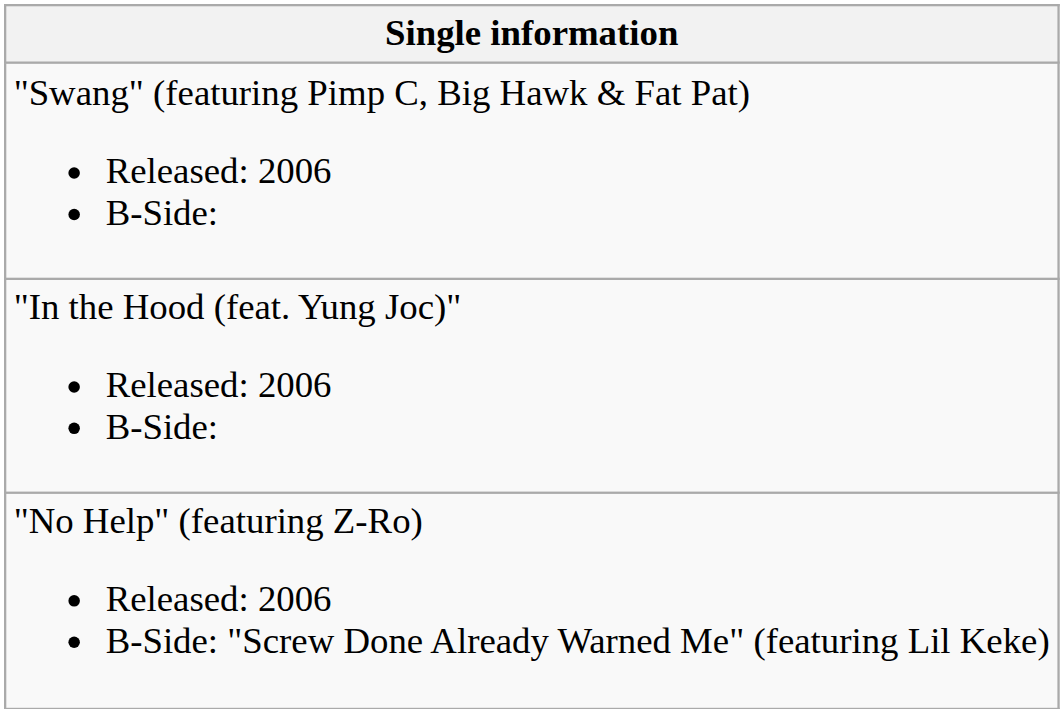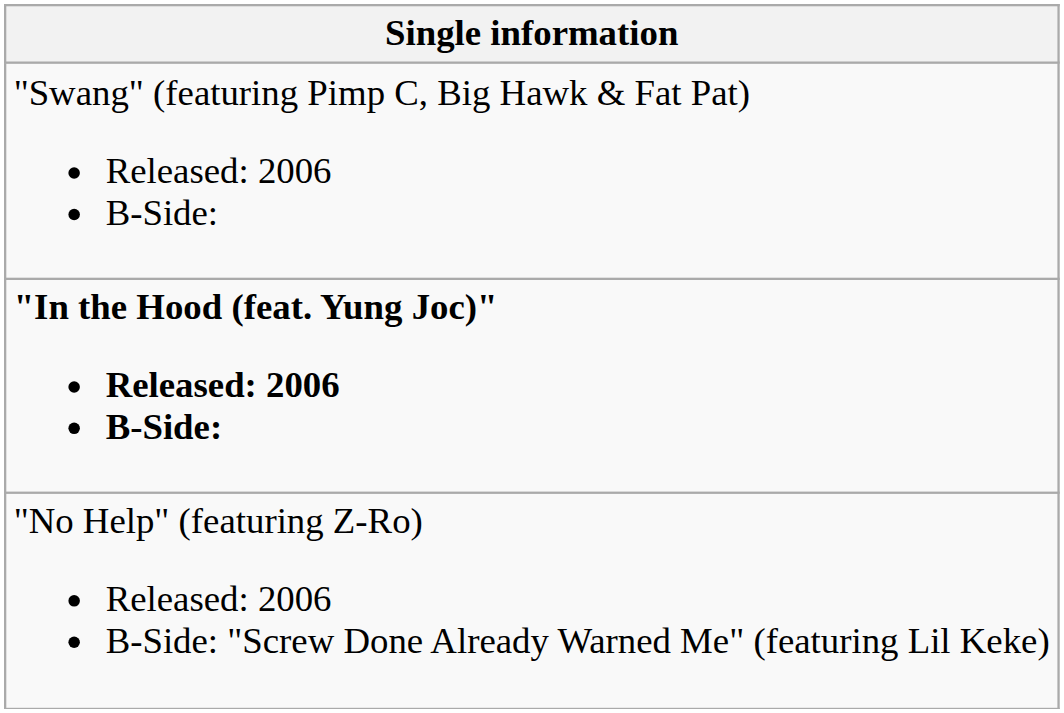(532, 367) normal -> (532, 367) bold
